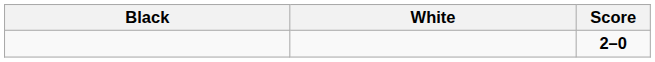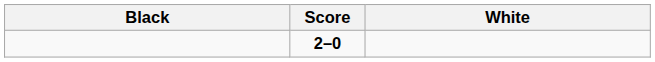columns swapped: (613, 17) <-> (433, 17)
